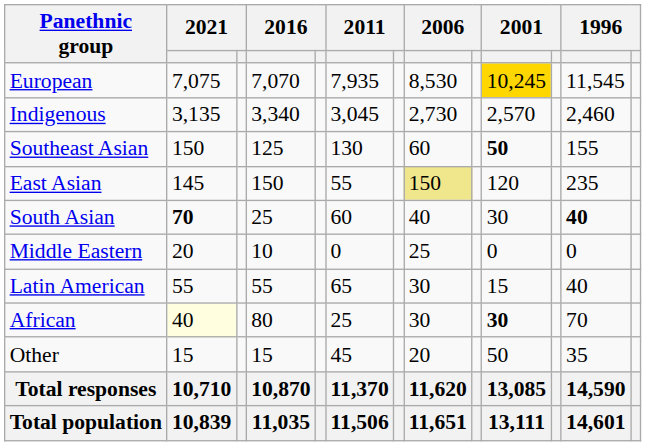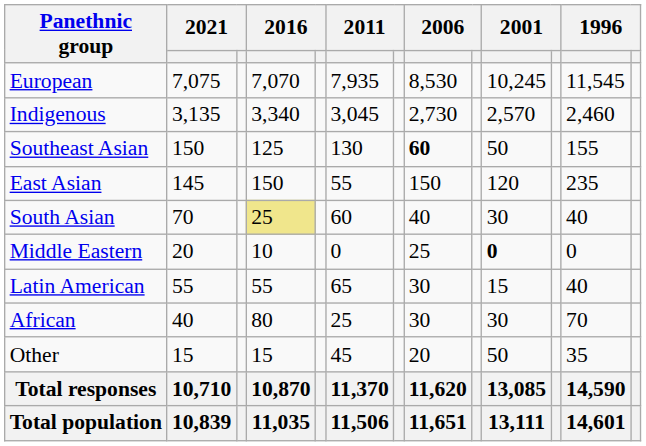(516, 80) gold background -> (516, 80) no background
(419, 148) normal -> (419, 148) bold
(498, 148) bold -> (498, 148) normal
(425, 182) khaki background -> (425, 182) no background
(183, 217) bold -> (183, 217) normal
(262, 217) no background -> (262, 217) khaki background
(577, 217) bold -> (577, 217) normal
(492, 251) normal -> (492, 251) bold
(183, 319) lightyellow background -> (183, 319) no background
(498, 319) bold -> (498, 319) normal
